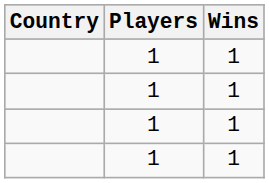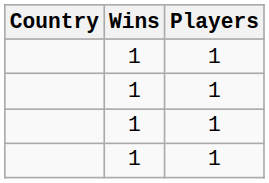columns swapped: (153, 22) <-> (233, 22)
